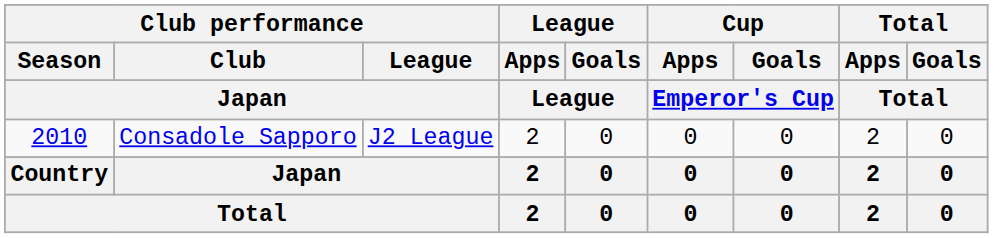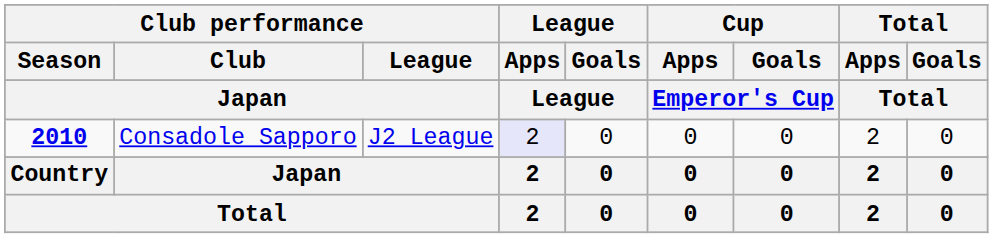(59, 138) normal -> (59, 138) bold
(532, 138) no background -> (532, 138) lavender background
